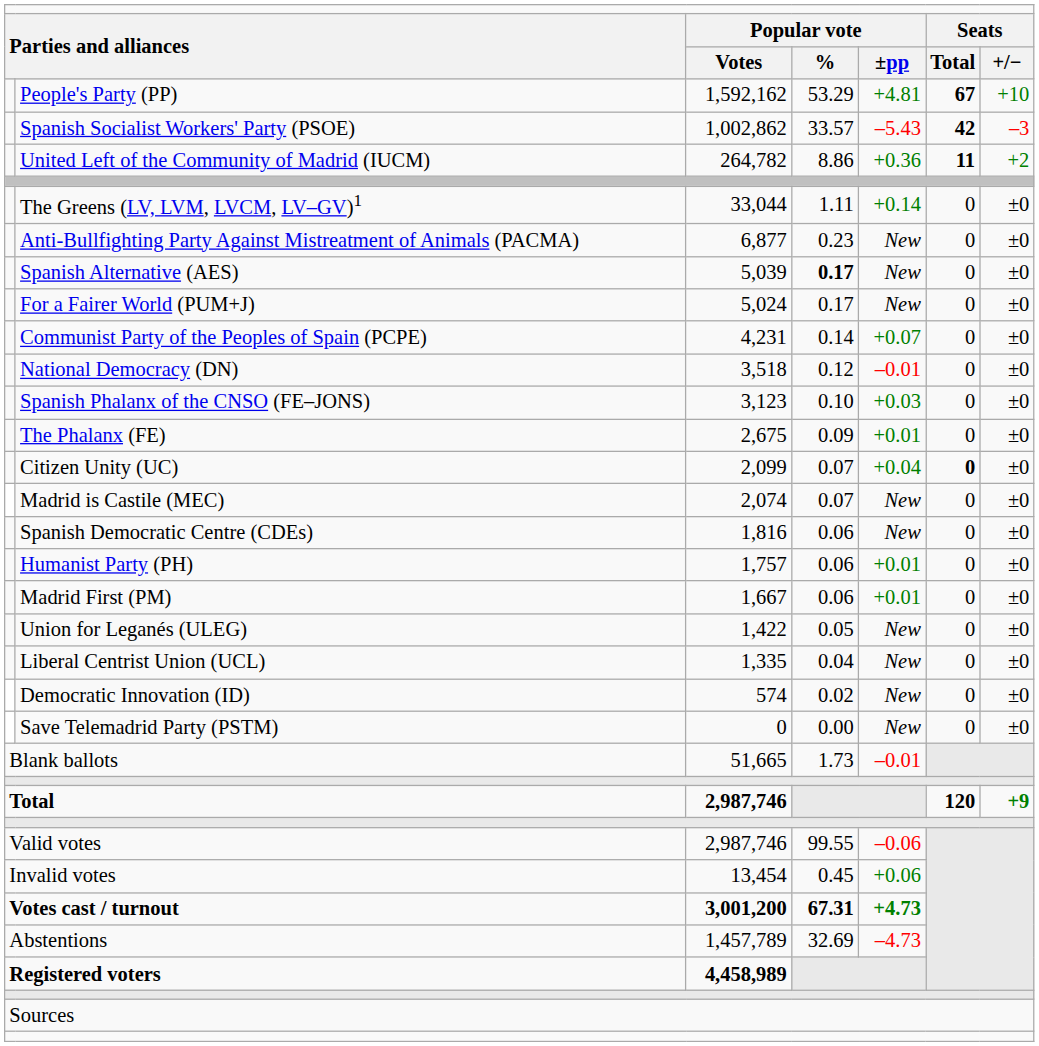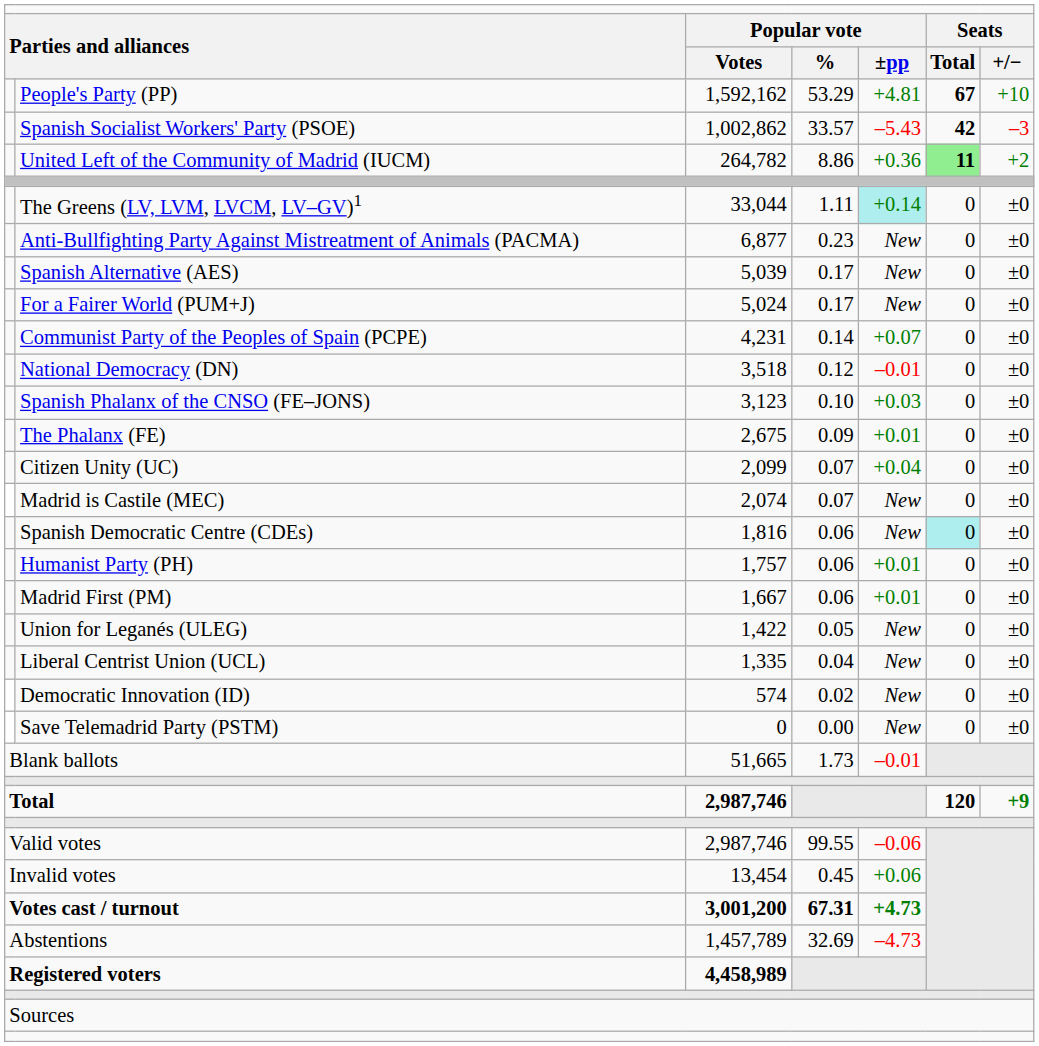(965, 160) no background -> (965, 160) lightgreen background
(897, 204) no background -> (897, 204) paleturquoise background
(836, 272) bold -> (836, 272) normal
(970, 467) bold -> (970, 467) normal
(970, 532) no background -> (970, 532) paleturquoise background
